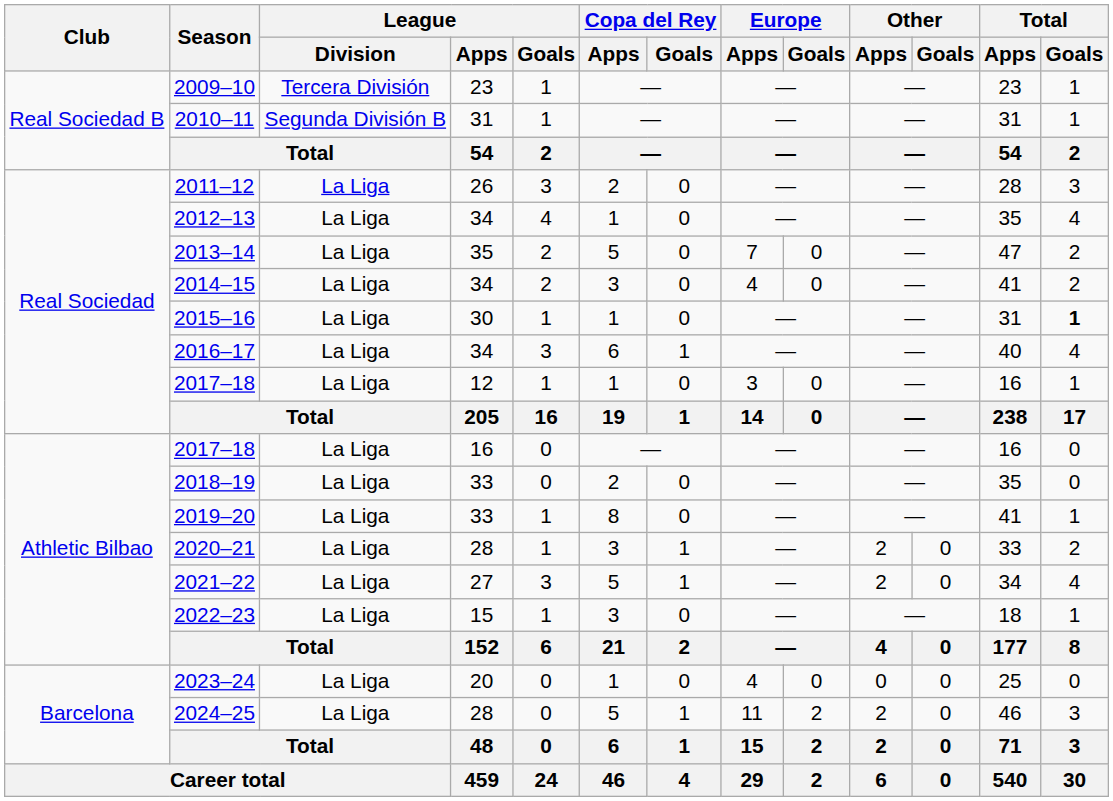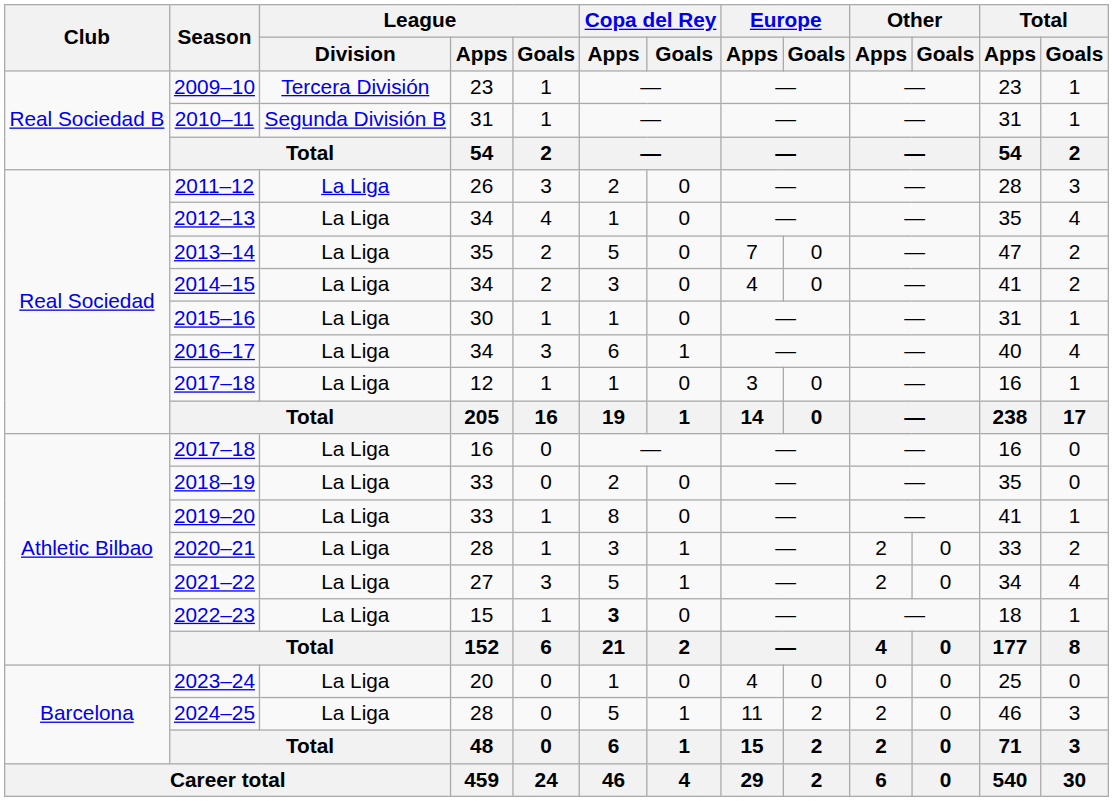(1074, 317) bold -> (1074, 317) normal
(614, 614) normal -> (614, 614) bold
